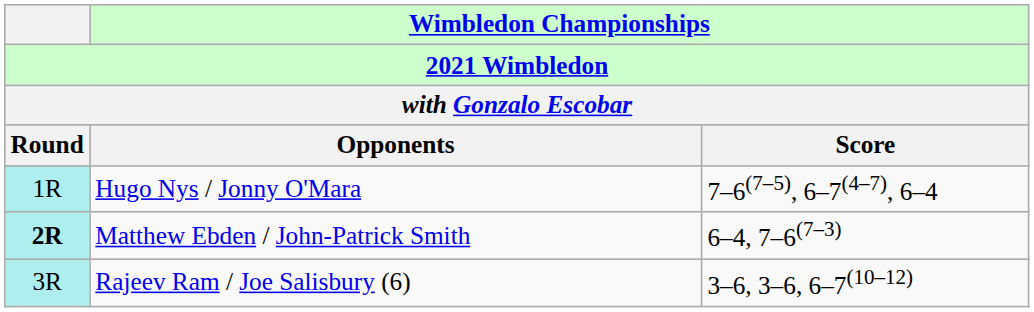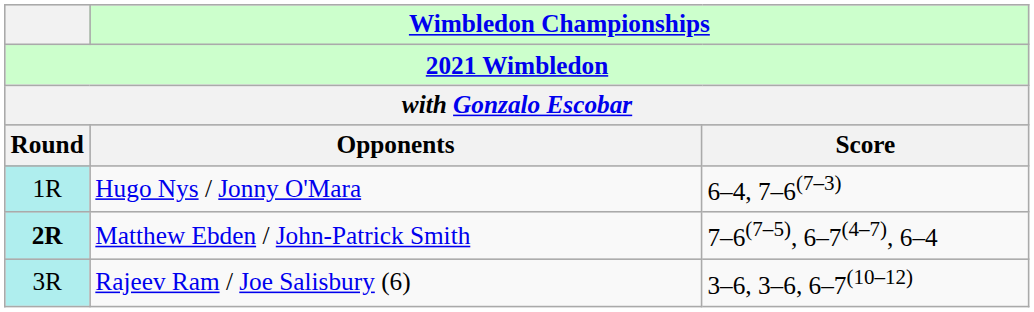(823, 188) 7–6(7–5), 6–7(4–7), 6–4 -> (774, 188) 6–4, 7–6(7–3)
(774, 235) 6–4, 7–6(7–3) -> (823, 235) 7–6(7–5), 6–7(4–7), 6–4
